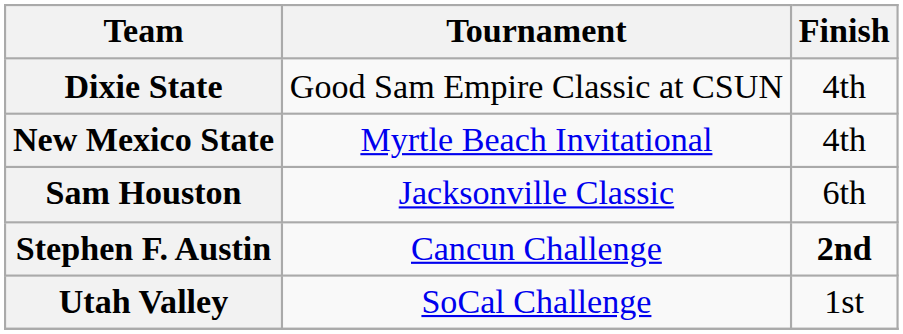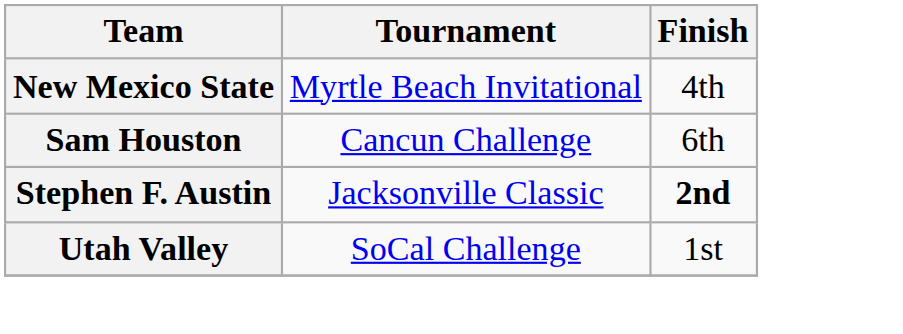- row: (143, 85)
(536, 193) Jacksonville Classic -> (466, 139) Cancun Challenge
(536, 247) Cancun Challenge -> (466, 193) Jacksonville Classic
